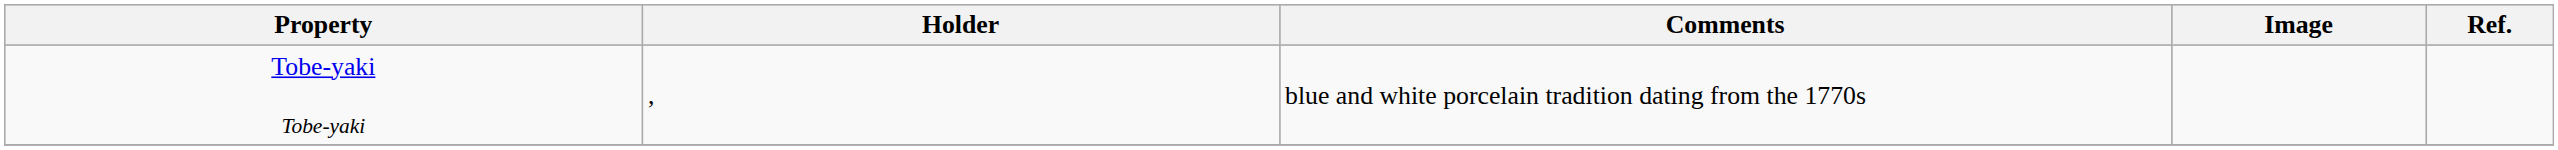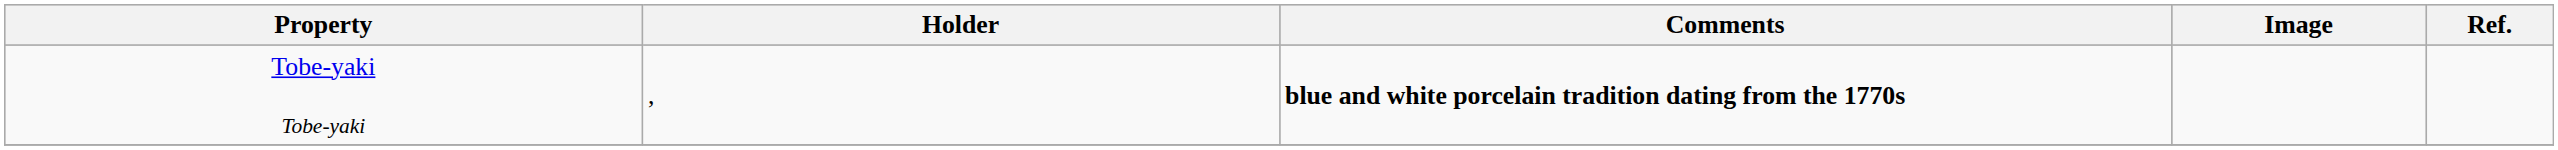(1575, 94) normal -> (1595, 94) bold
